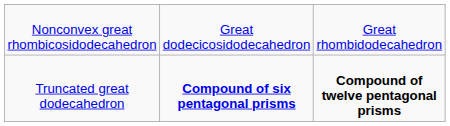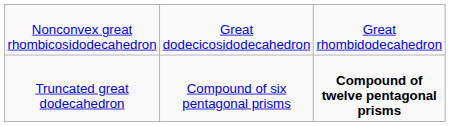(237, 95) bold -> (237, 95) normal
